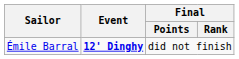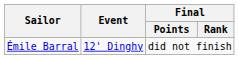(113, 46) bold -> (113, 46) normal
